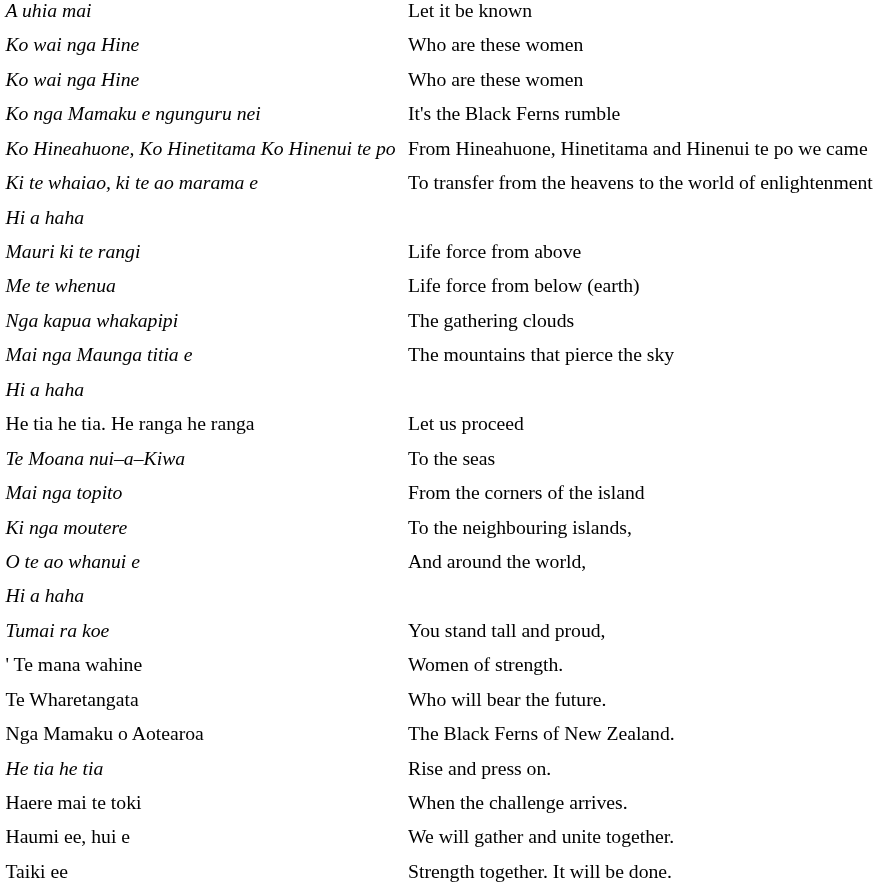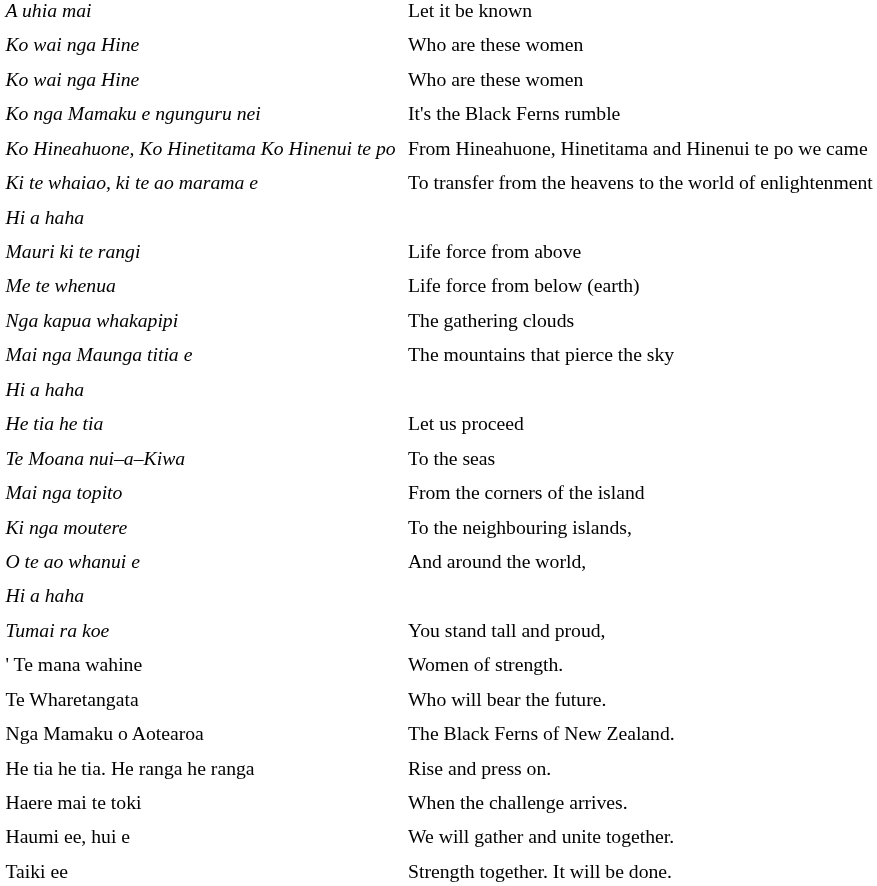(130, 423) He tia he tia. He ranga he ranga -> (54, 423) He tia he tia
(54, 768) He tia he tia -> (130, 768) He tia he tia. He ranga he ranga
